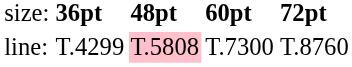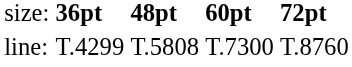(165, 47) pink background -> (165, 47) no background
